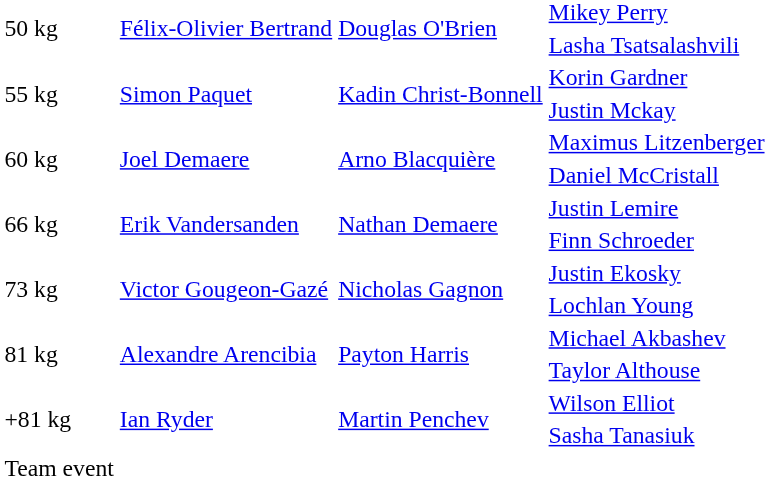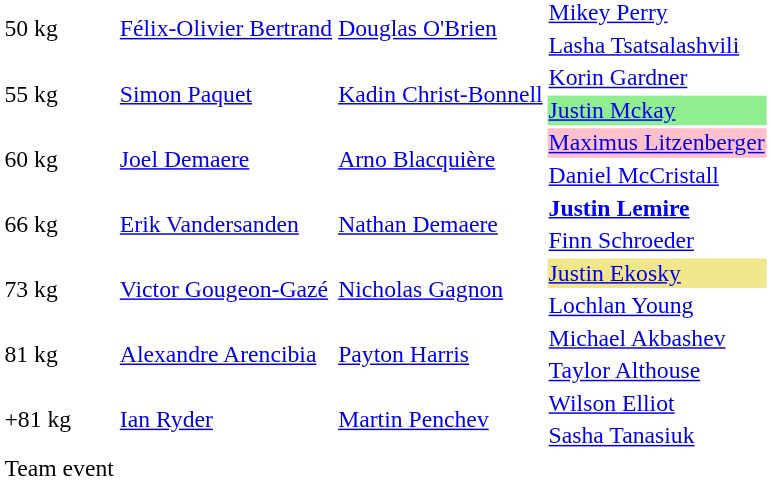(612, 110) no background -> (612, 110) lightgreen background
(657, 142) no background -> (657, 142) pink background
(613, 207) normal -> (619, 207) bold
(615, 273) no background -> (615, 273) khaki background
